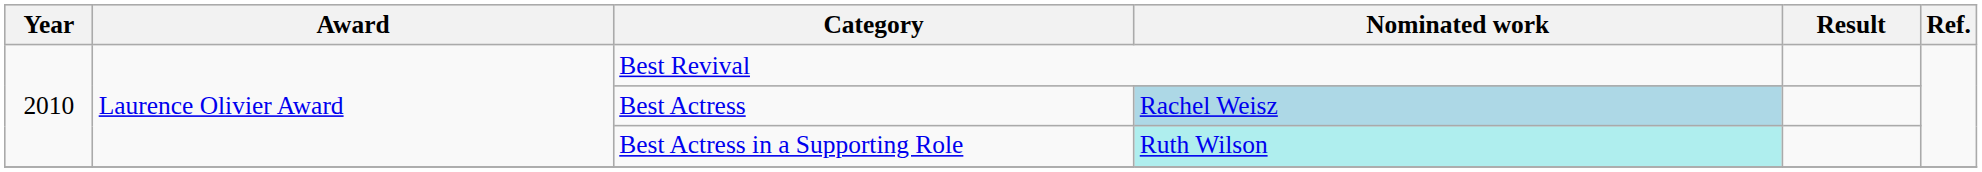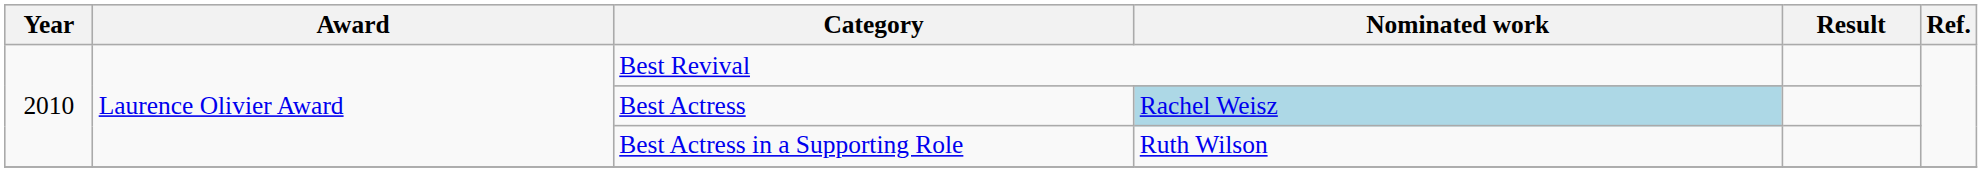(1204, 145) paleturquoise background -> (1204, 145) no background
